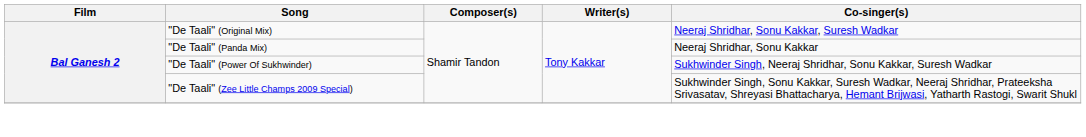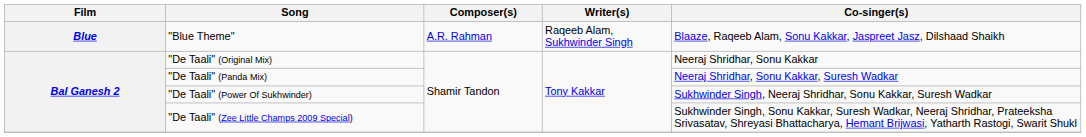+ row: (201, 36)
(786, 30) Neeraj Shridhar, Sonu Kakkar, Suresh Wadkar -> (746, 59) Neeraj Shridhar, Sonu Kakkar
(746, 47) Neeraj Shridhar, Sonu Kakkar -> (786, 77) Neeraj Shridhar, Sonu Kakkar, Suresh Wadkar
